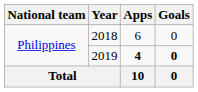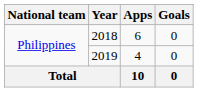(138, 55) bold -> (138, 55) normal
(174, 55) bold -> (174, 55) normal
